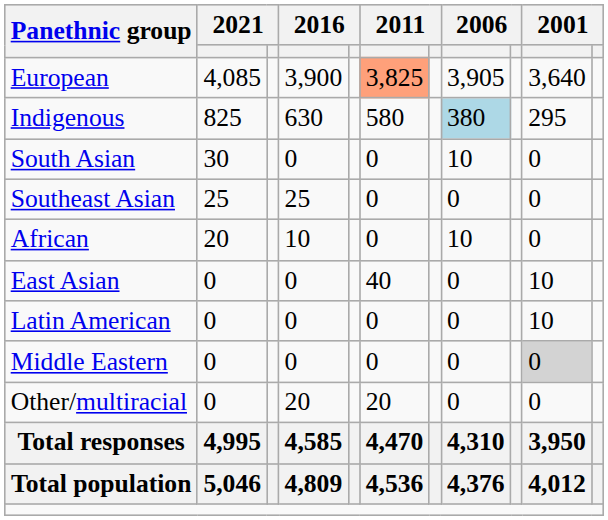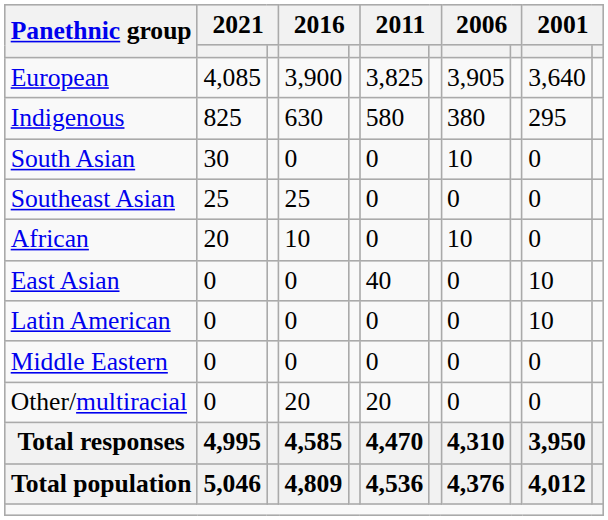(395, 77) lightsalmon background -> (395, 77) no background
(466, 117) lightblue background -> (466, 117) no background
(535, 361) lightgrey background -> (535, 361) no background
